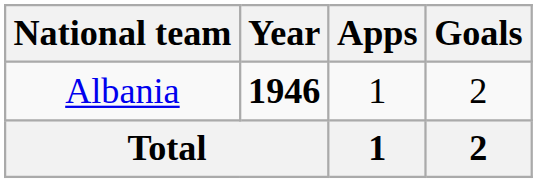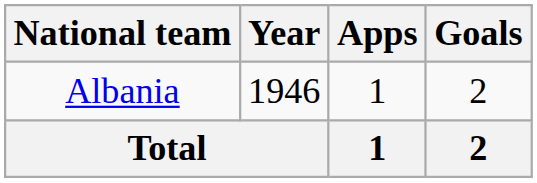(284, 90) bold -> (284, 90) normal
